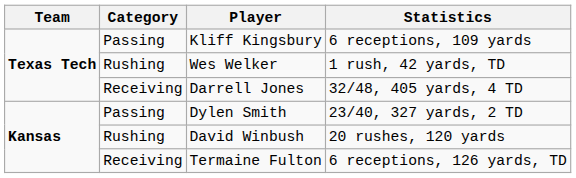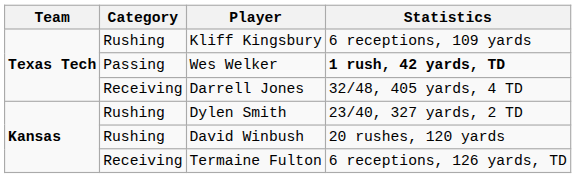(134, 41) Passing -> (134, 41) Rushing
(134, 65) Rushing -> (134, 65) Passing
(417, 65) normal -> (417, 65) bold
(134, 113) Passing -> (134, 113) Rushing
